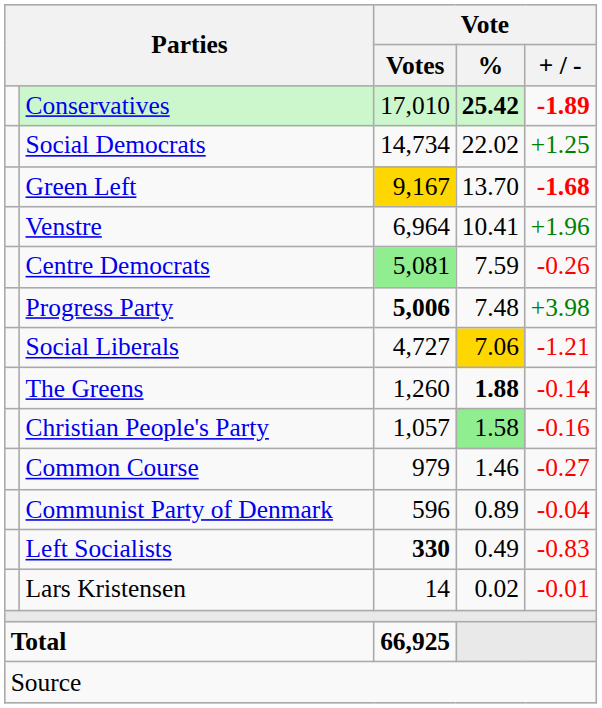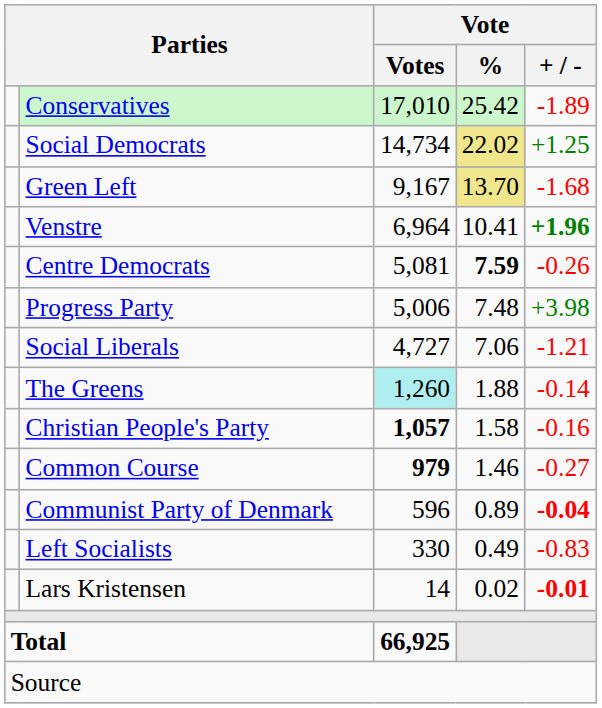(490, 105) bold -> (490, 105) normal
(563, 105) bold -> (563, 105) normal
(490, 145) no background -> (490, 145) khaki background
(421, 186) gold background -> (421, 186) no background
(490, 186) no background -> (490, 186) khaki background
(563, 186) bold -> (563, 186) normal
(560, 226) normal -> (560, 226) bold
(421, 266) lightgreen background -> (421, 266) no background
(497, 266) normal -> (497, 266) bold
(421, 307) bold -> (421, 307) normal
(497, 347) gold background -> (497, 347) no background
(421, 387) no background -> (421, 387) paleturquoise background
(497, 387) bold -> (497, 387) normal
(421, 428) normal -> (421, 428) bold
(497, 428) lightgreen background -> (497, 428) no background
(431, 468) normal -> (431, 468) bold
(563, 508) normal -> (563, 508) bold
(431, 549) bold -> (431, 549) normal
(563, 589) normal -> (563, 589) bold
